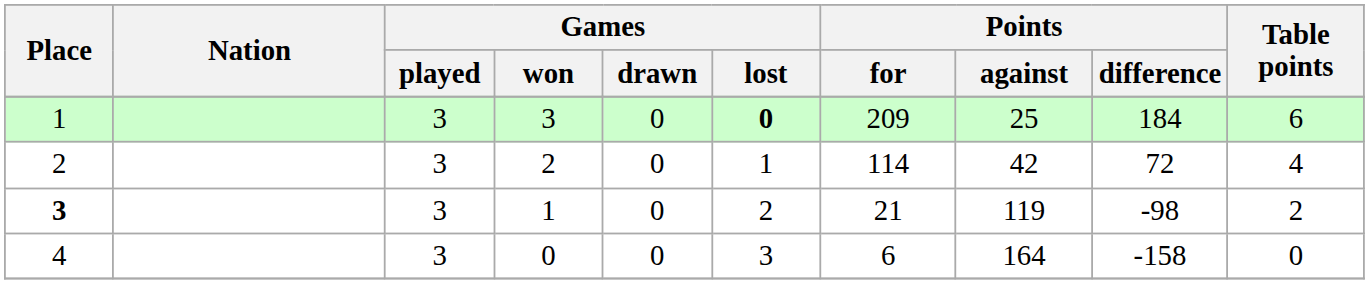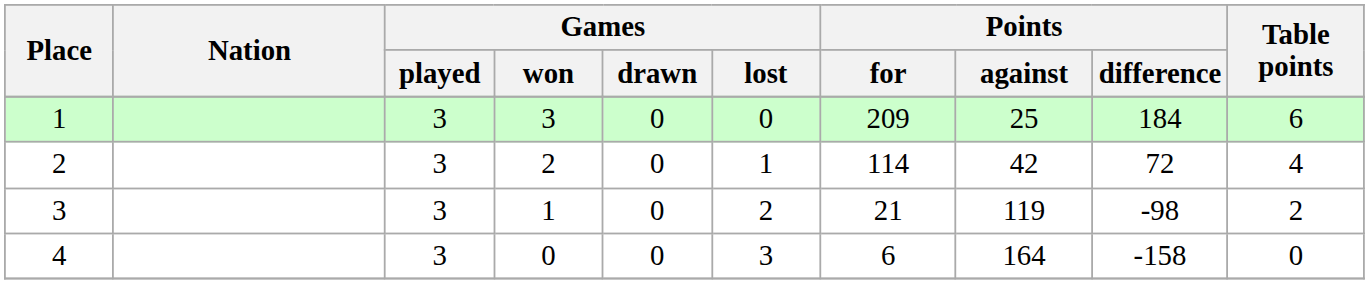(766, 118) bold -> (766, 118) normal
(59, 210) bold -> (59, 210) normal
